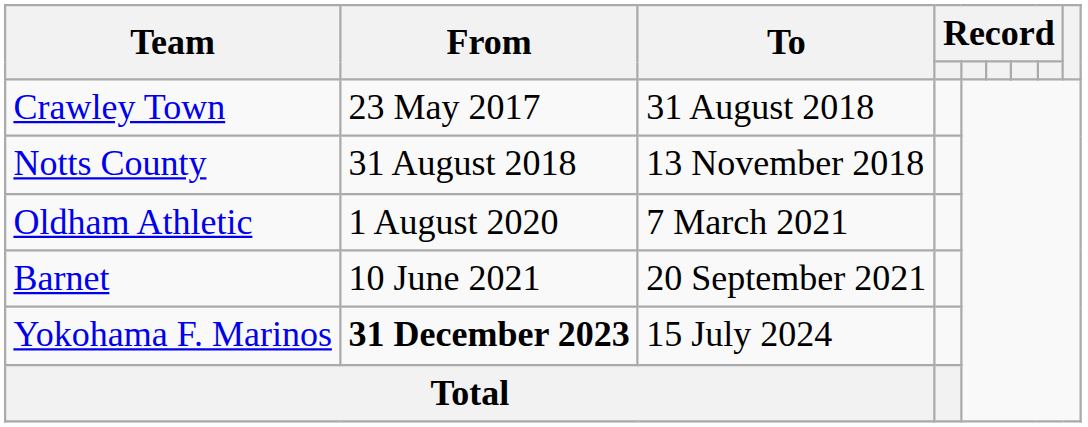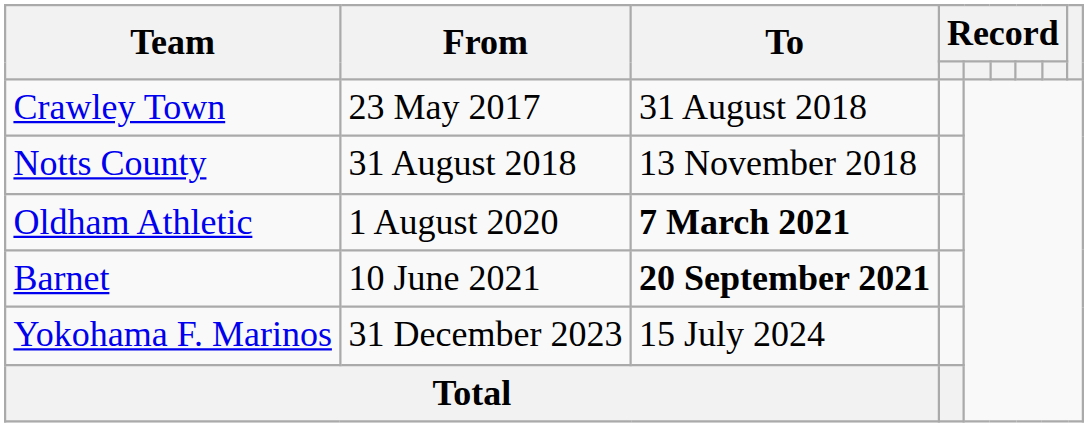(747, 220) normal -> (745, 220) bold
(786, 278) normal -> (785, 278) bold
(489, 335) bold -> (485, 335) normal
